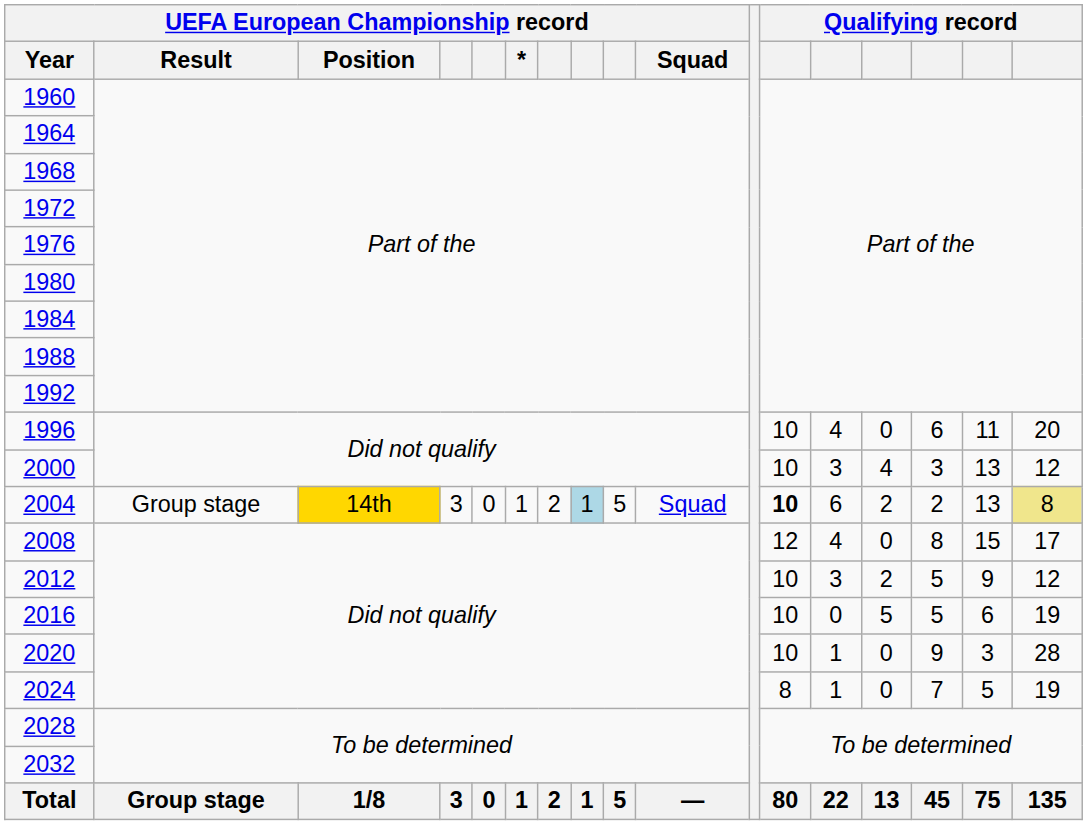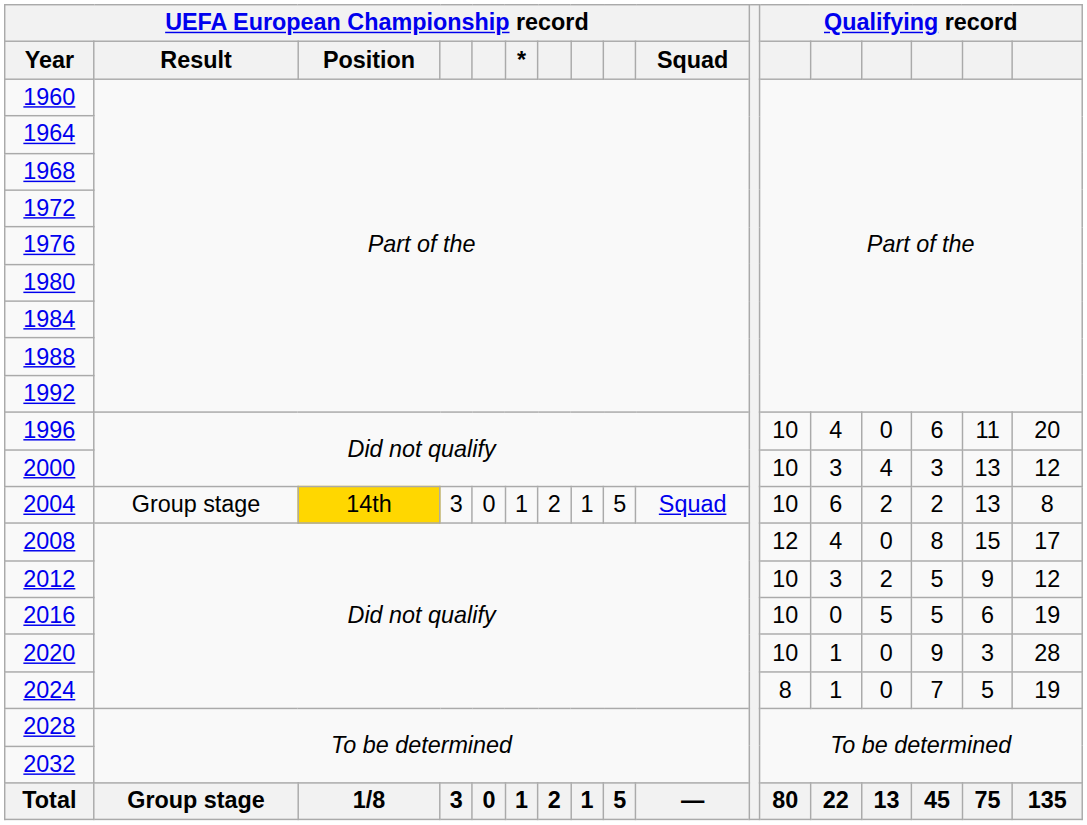(587, 504) lightblue background -> (587, 504) no background
(785, 504) bold -> (785, 504) normal
(1047, 504) khaki background -> (1047, 504) no background
